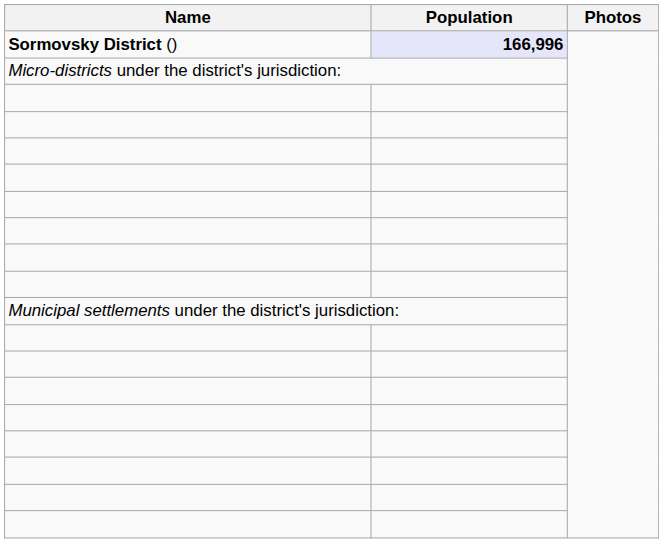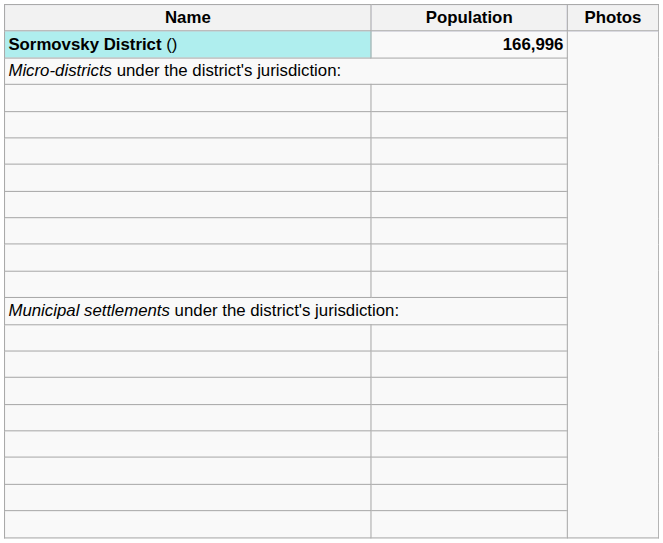(93, 44) no background -> (93, 44) paleturquoise background
(533, 44) lavender background -> (533, 44) no background
